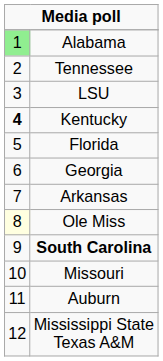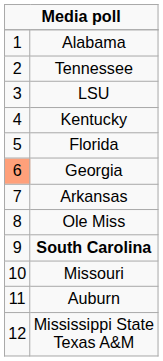(17, 42) lightgreen background -> (17, 42) no background
(17, 119) bold -> (17, 119) normal
(17, 171) no background -> (17, 171) lightsalmon background
(17, 222) lightyellow background -> (17, 222) no background
